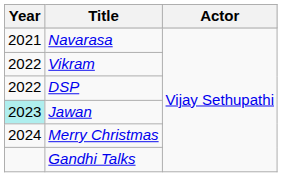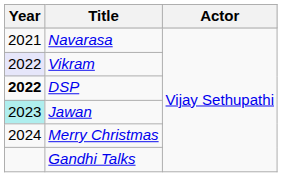(25, 64) no background -> (25, 64) lavender background
(25, 87) normal -> (25, 87) bold
